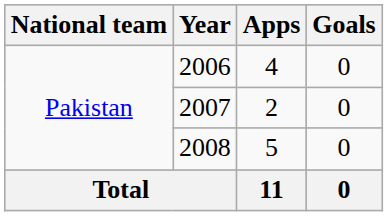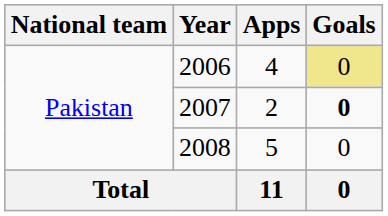(344, 66) no background -> (344, 66) khaki background
(344, 107) normal -> (344, 107) bold
